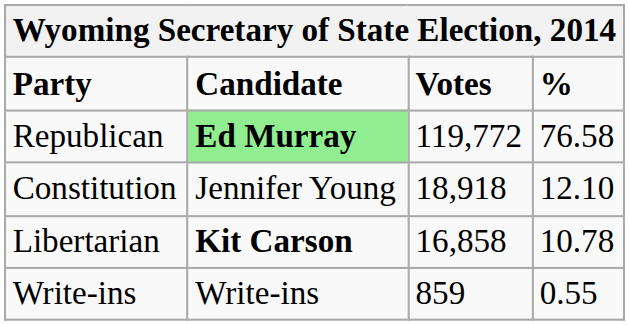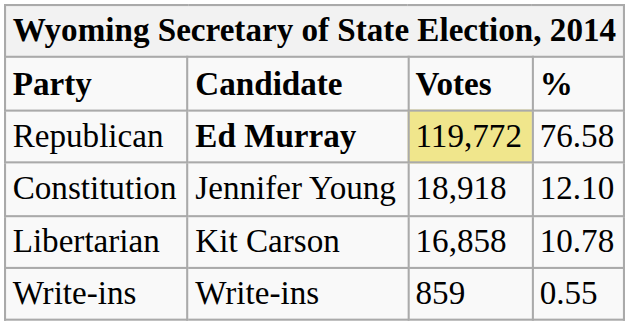(276, 135) lightgreen background -> (276, 135) no background
(469, 135) no background -> (469, 135) khaki background
(274, 240) bold -> (268, 240) normal
